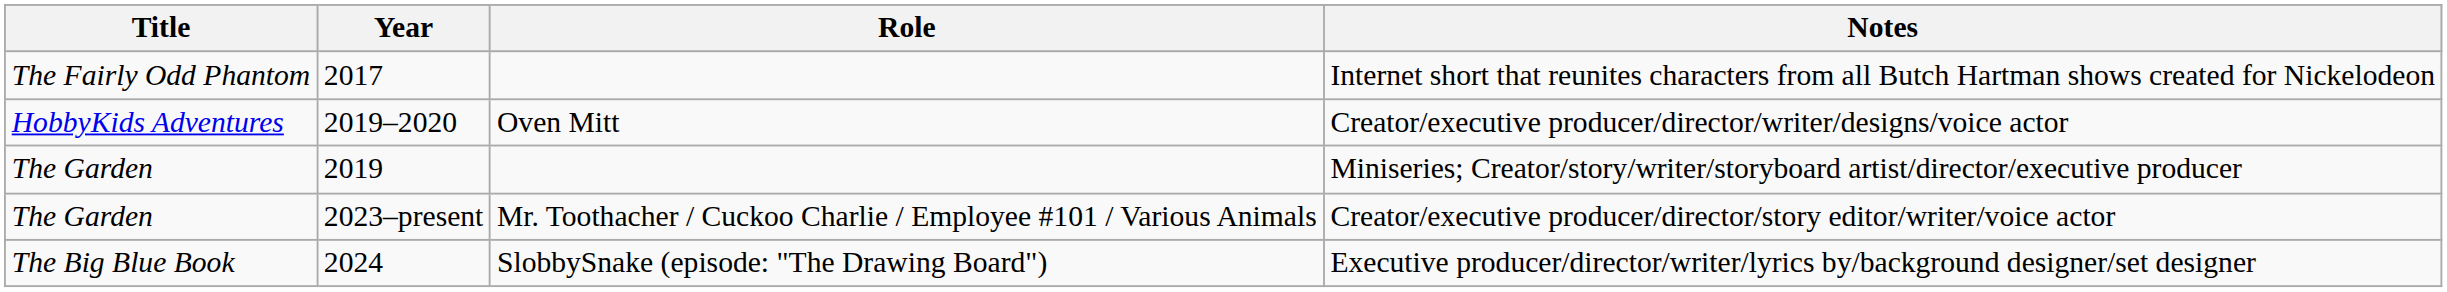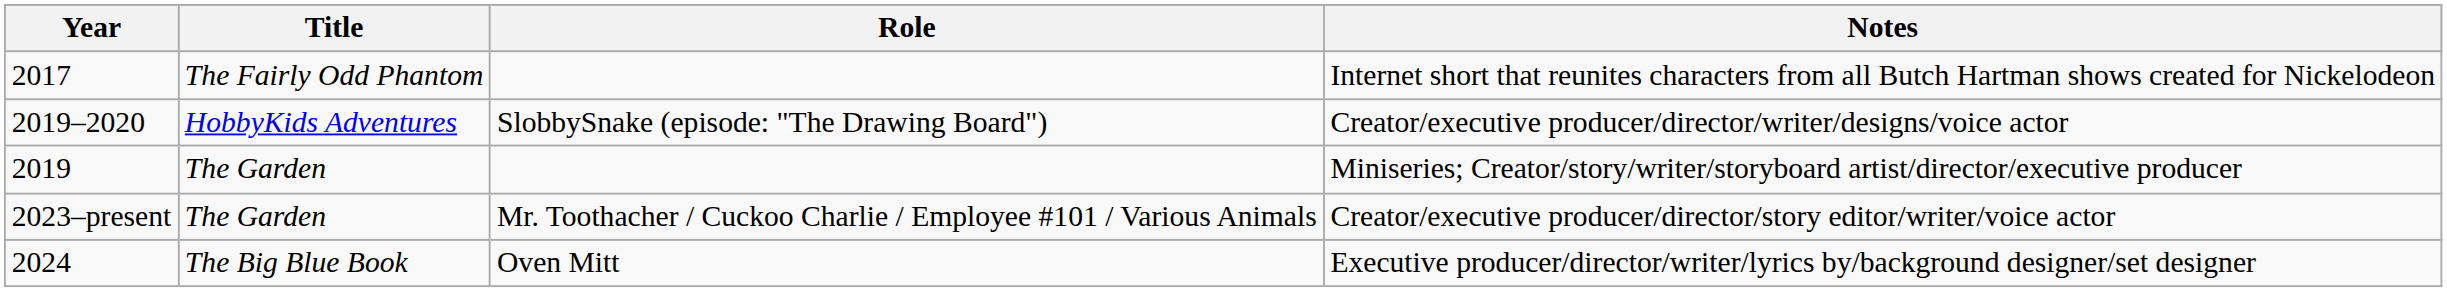columns swapped: (404, 27) <-> (161, 27)
(558, 121) Oven Mitt -> (772, 121) SlobbySnake (episode: "The Drawing Board")
(772, 262) SlobbySnake (episode: "The Drawing Board") -> (558, 262) Oven Mitt
